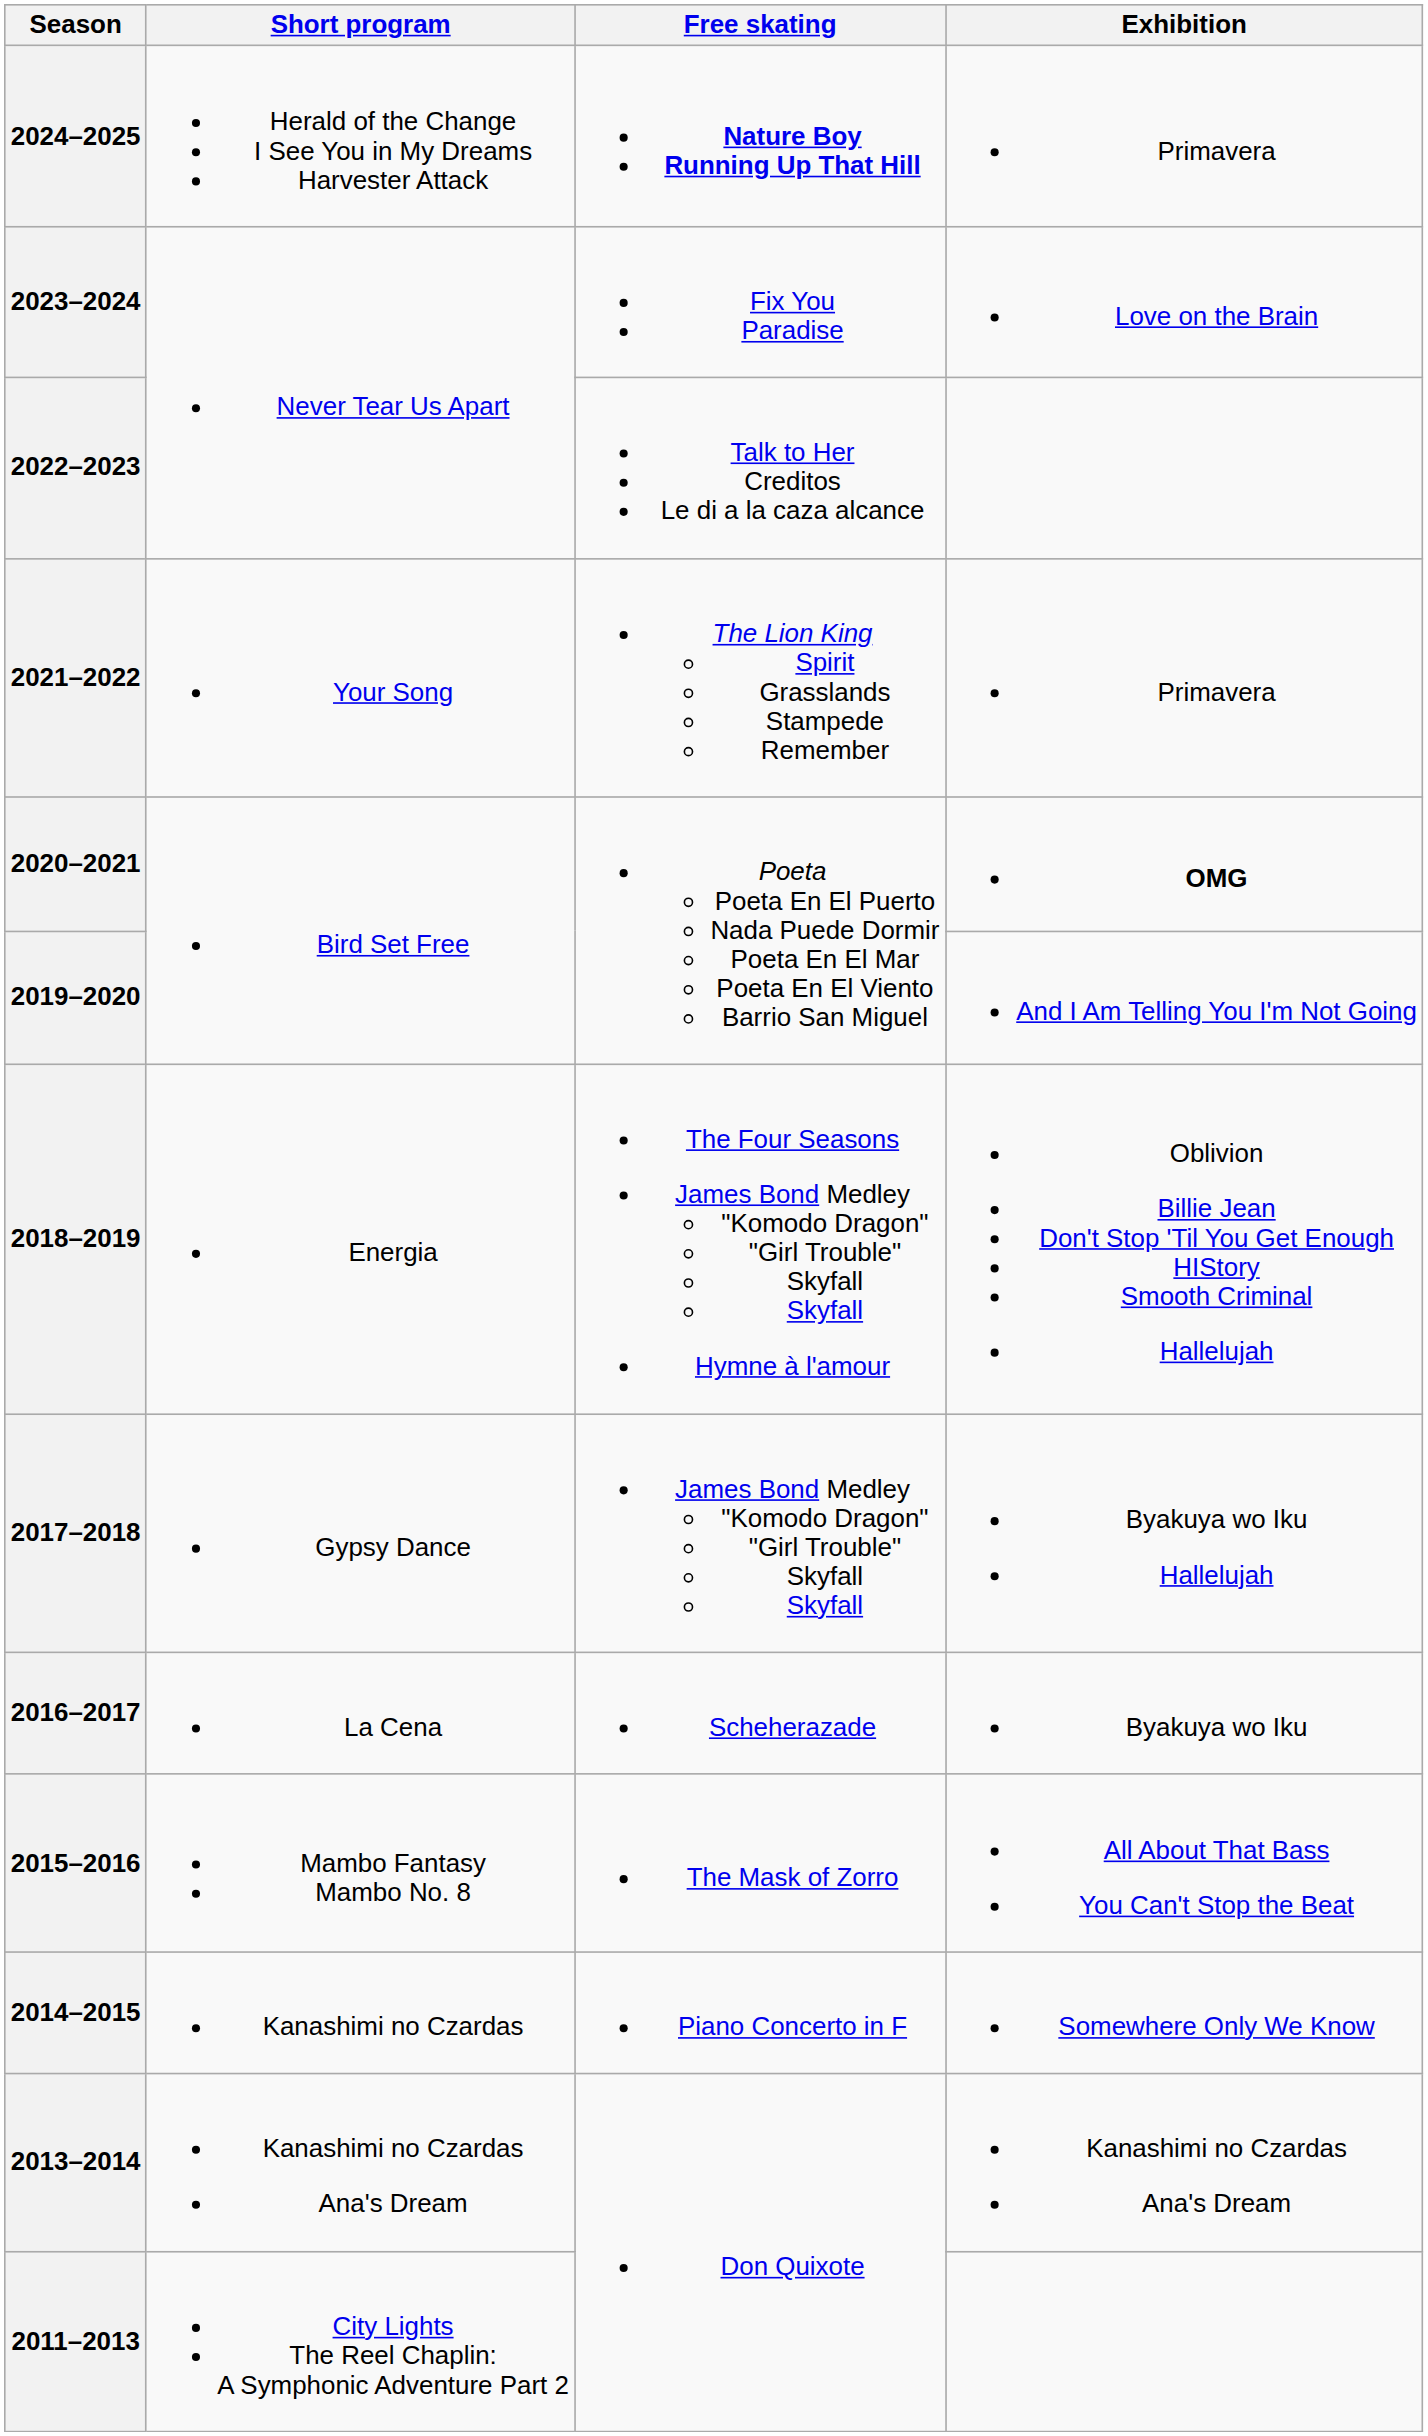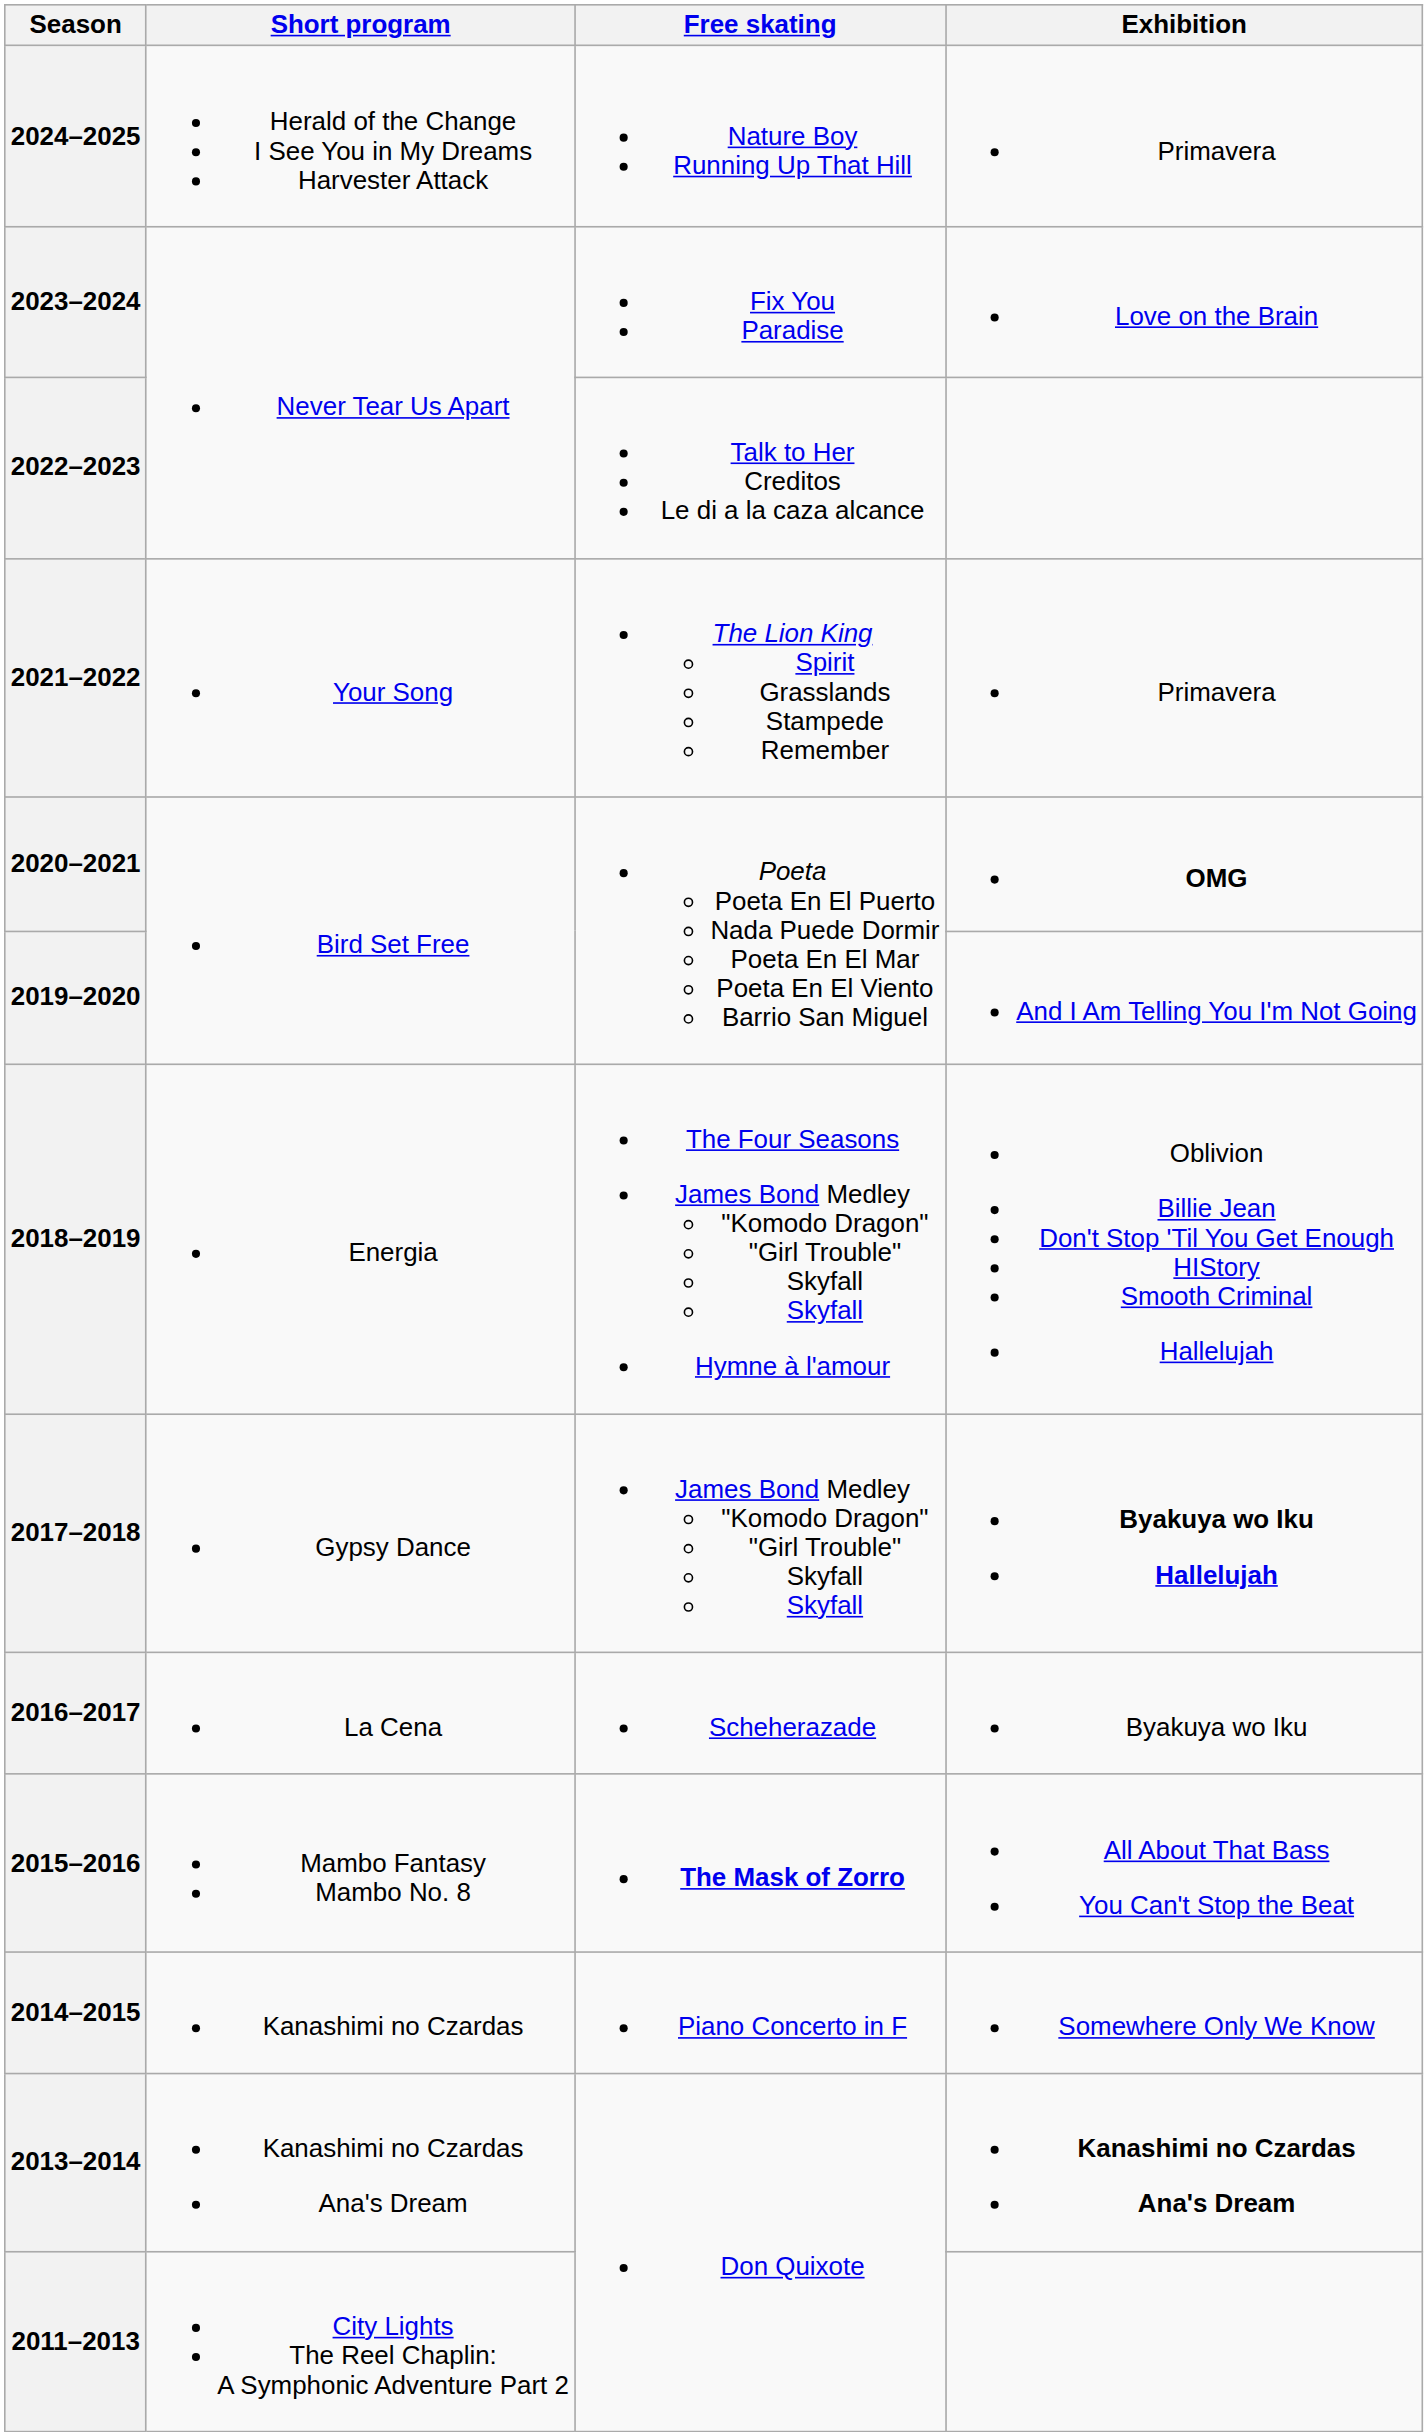(760, 151) bold -> (760, 151) normal
(1184, 1548) normal -> (1184, 1548) bold
(760, 1878) normal -> (760, 1878) bold
(1184, 2177) normal -> (1184, 2177) bold
